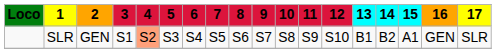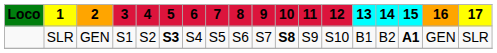(148, 37) lightsalmon background -> (148, 37) no background
(171, 37) normal -> (171, 37) bold
(287, 37) normal -> (287, 37) bold
(410, 37) normal -> (411, 37) bold
